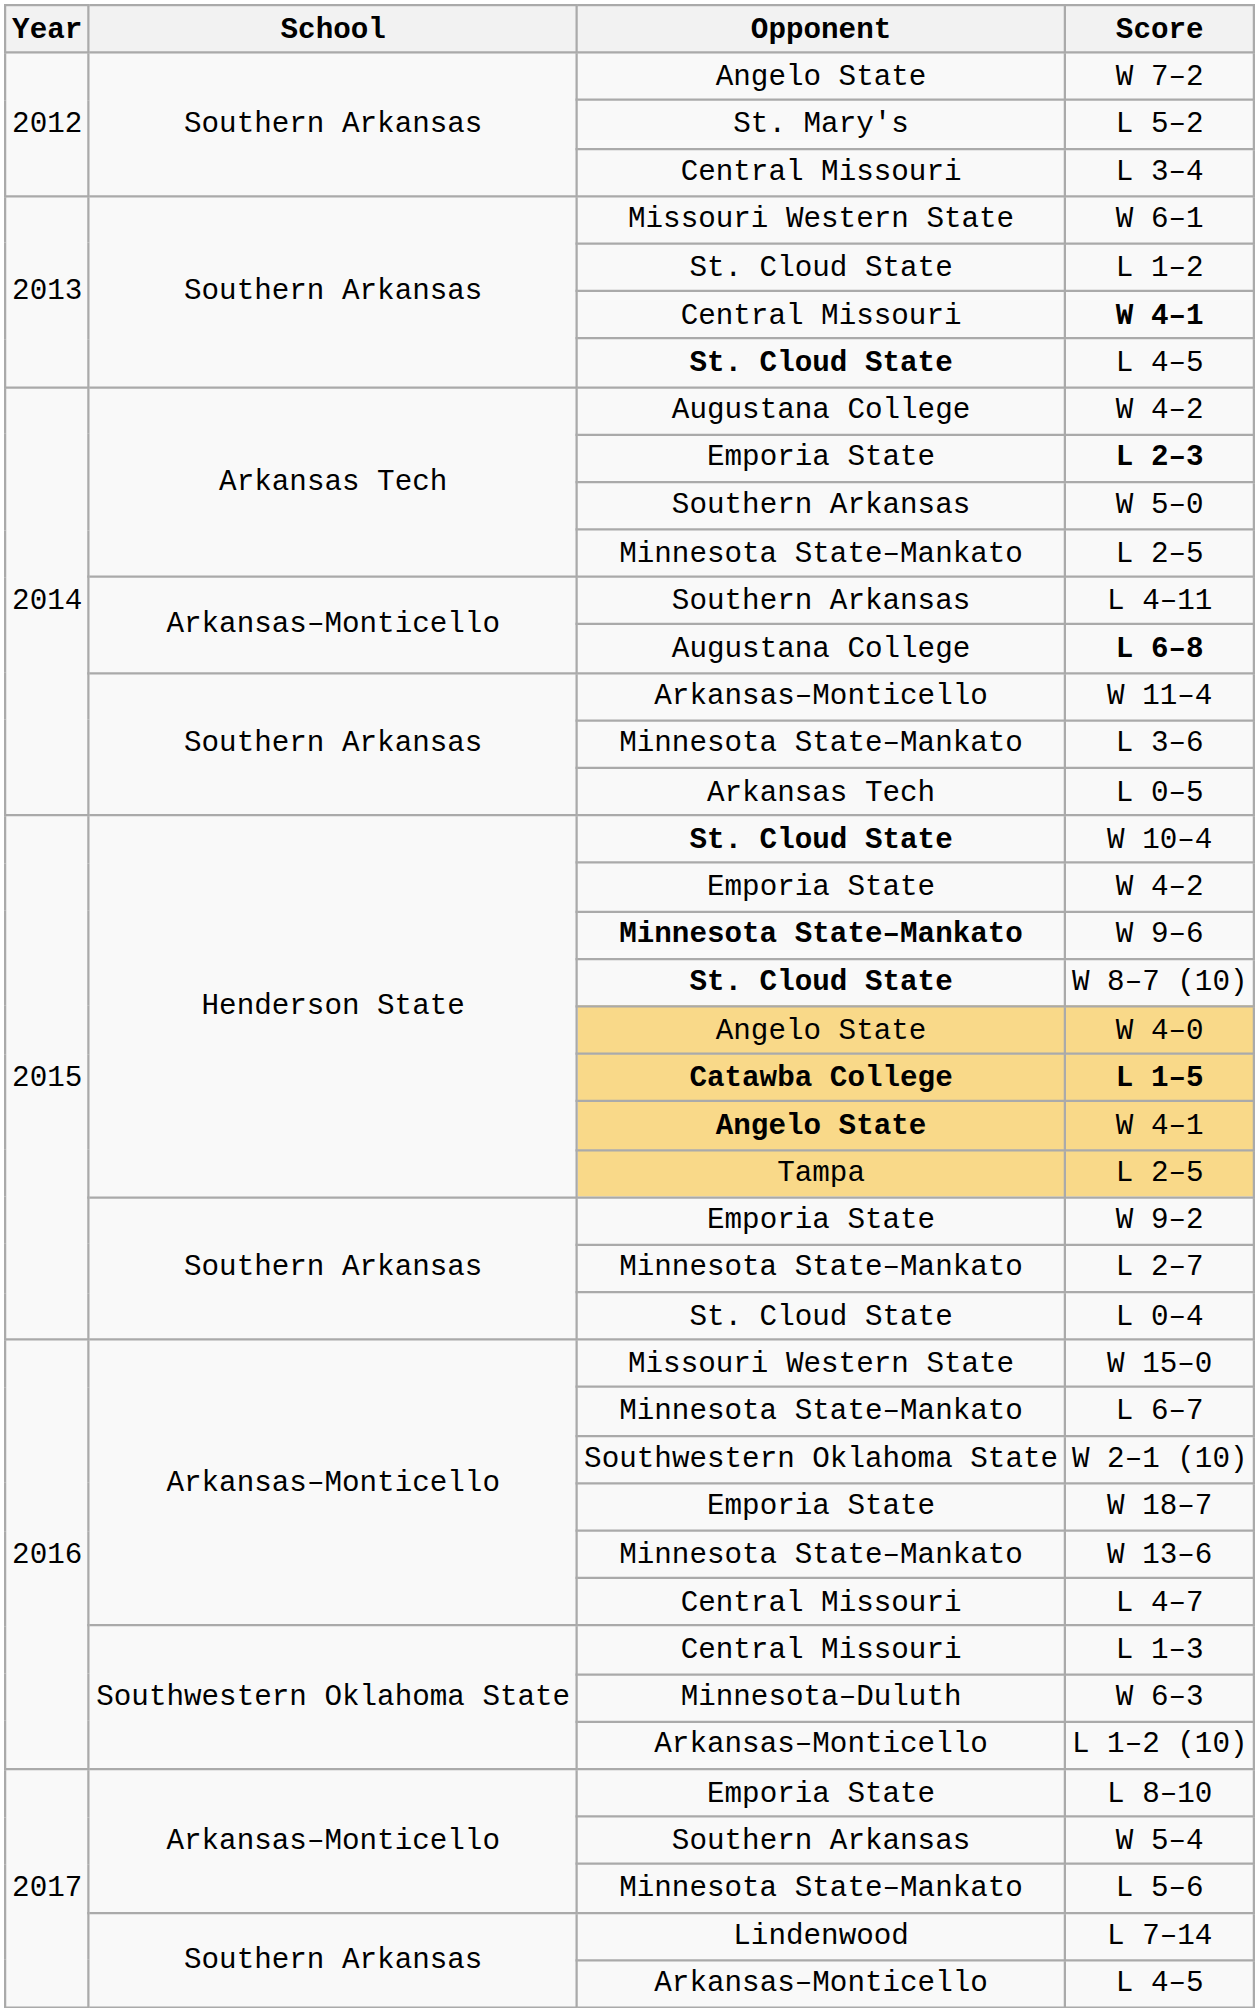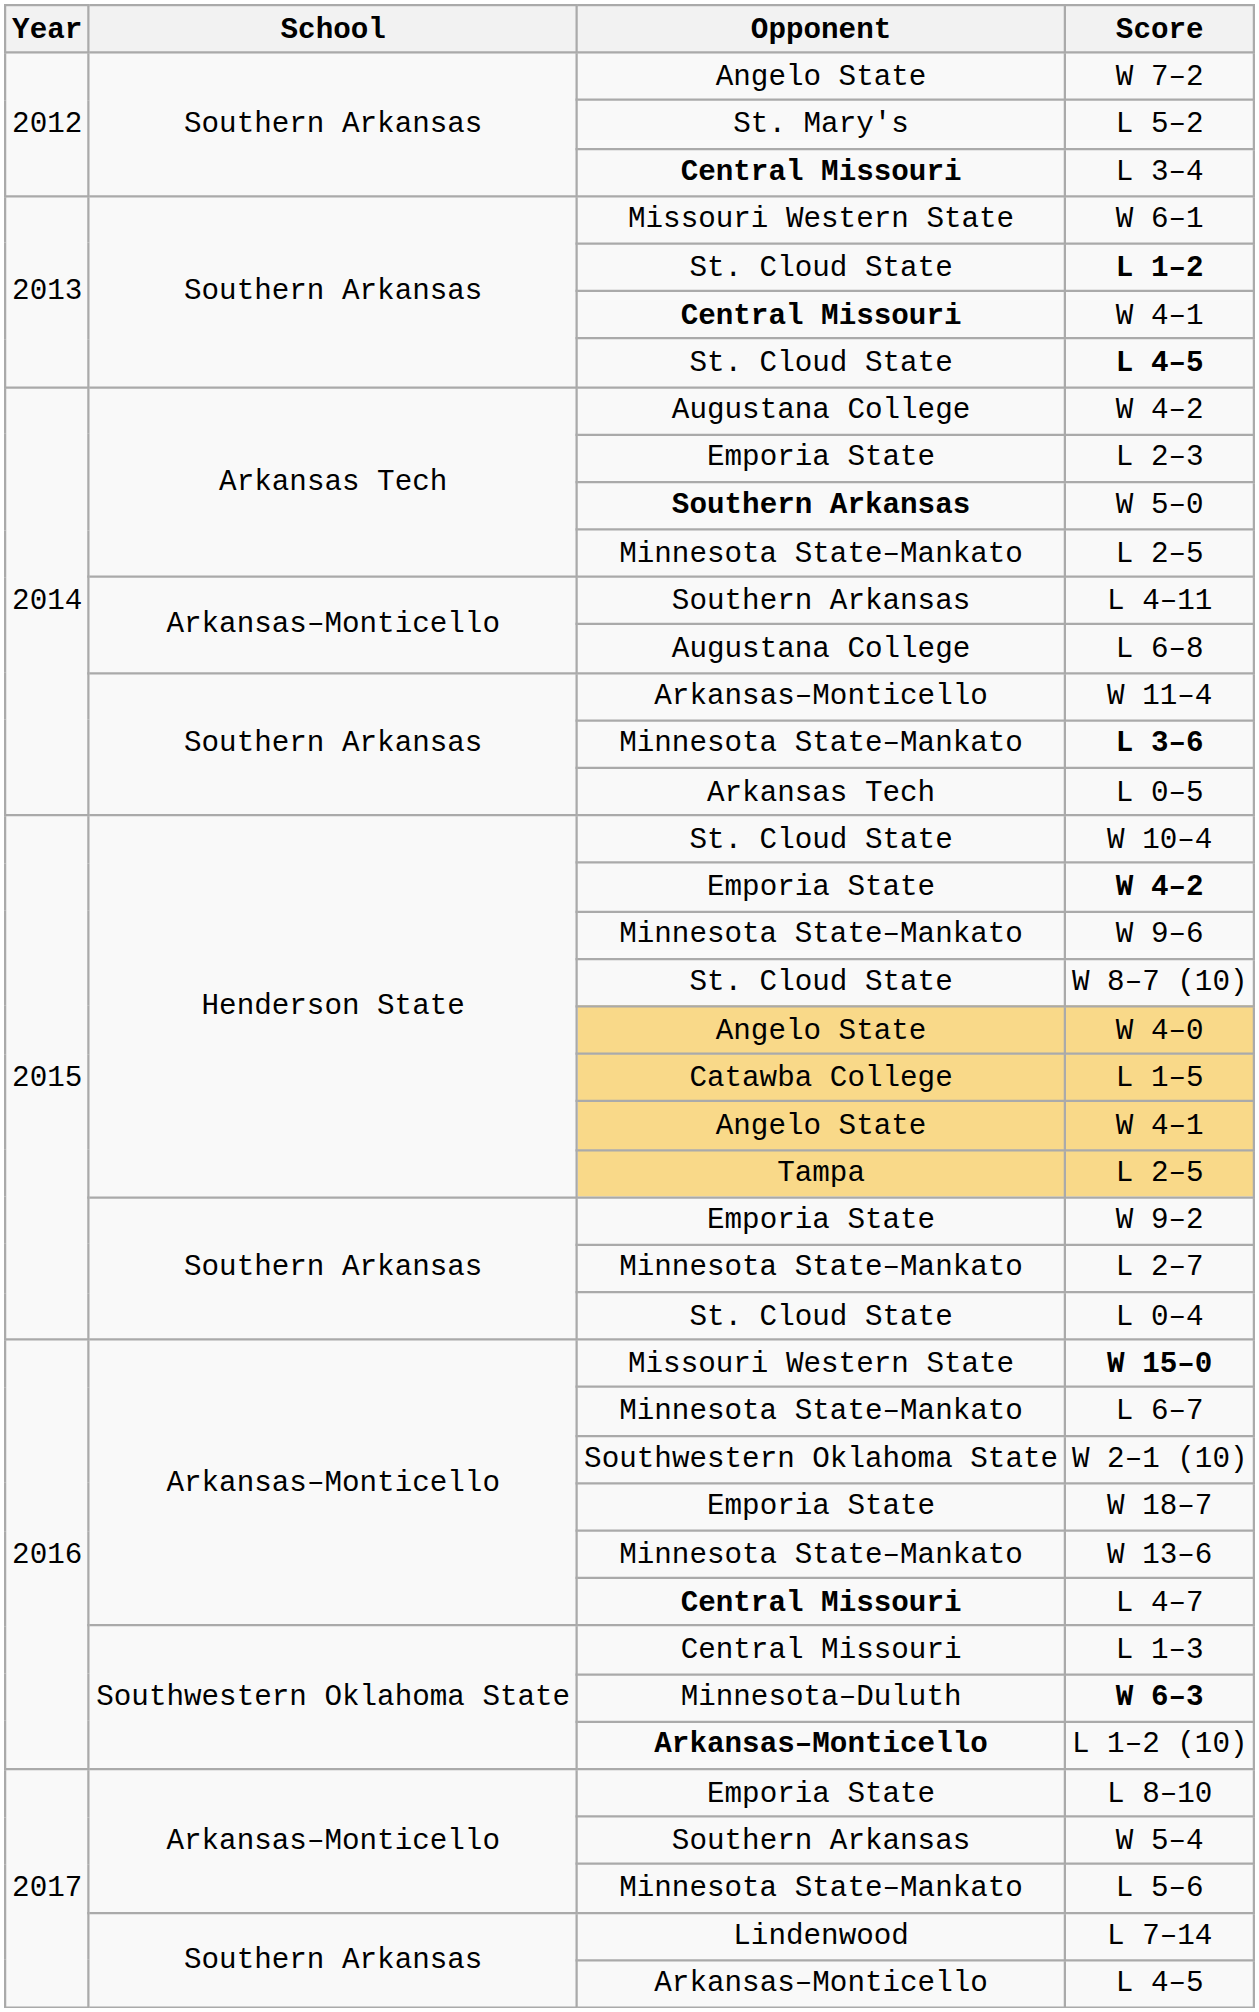(821, 172) normal -> (821, 172) bold
(1160, 267) normal -> (1160, 267) bold
(821, 315) normal -> (821, 315) bold
(1160, 315) bold -> (1160, 315) normal
(821, 363) bold -> (821, 363) normal
(1160, 363) normal -> (1160, 363) bold
(1160, 458) bold -> (1160, 458) normal
(821, 506) normal -> (821, 506) bold
(1160, 649) bold -> (1160, 649) normal
(1160, 744) normal -> (1160, 744) bold
(821, 839) bold -> (821, 839) normal
(1160, 887) normal -> (1160, 887) bold
(821, 935) bold -> (821, 935) normal
(821, 982) bold -> (821, 982) normal
(821, 1078) bold -> (821, 1078) normal
(1160, 1078) bold -> (1160, 1078) normal
(821, 1125) bold -> (821, 1125) normal
(1160, 1364) normal -> (1160, 1364) bold
(821, 1602) normal -> (821, 1602) bold
(1160, 1697) normal -> (1160, 1697) bold
(821, 1745) normal -> (821, 1745) bold
